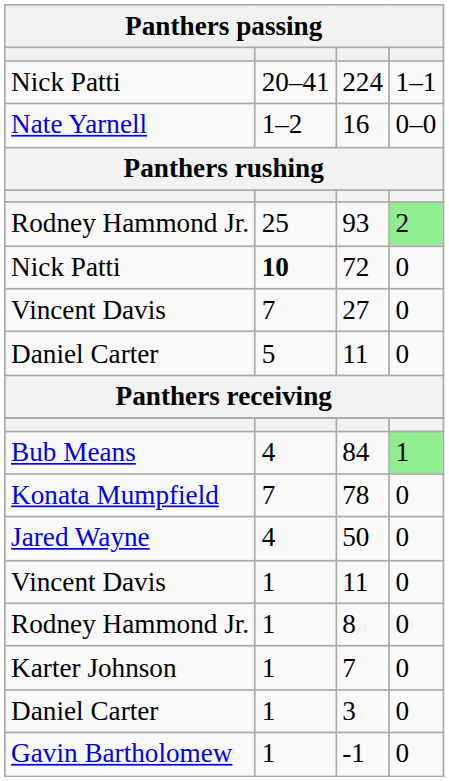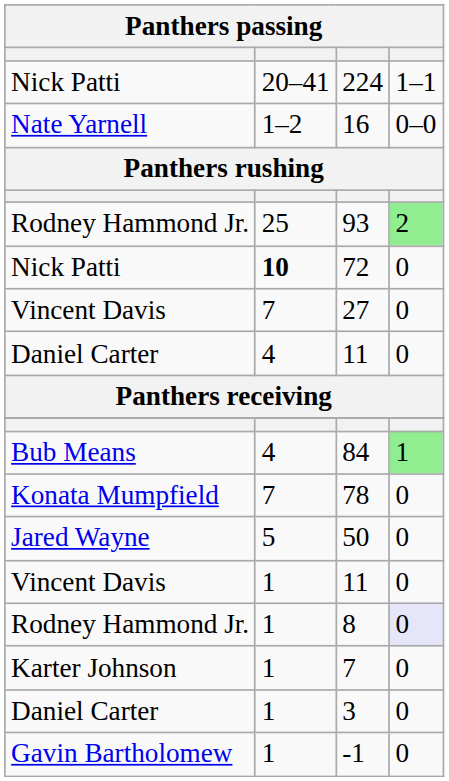(268, 353) 5 -> (268, 353) 4
(268, 538) 4 -> (268, 538) 5
(402, 624) no background -> (402, 624) lavender background
